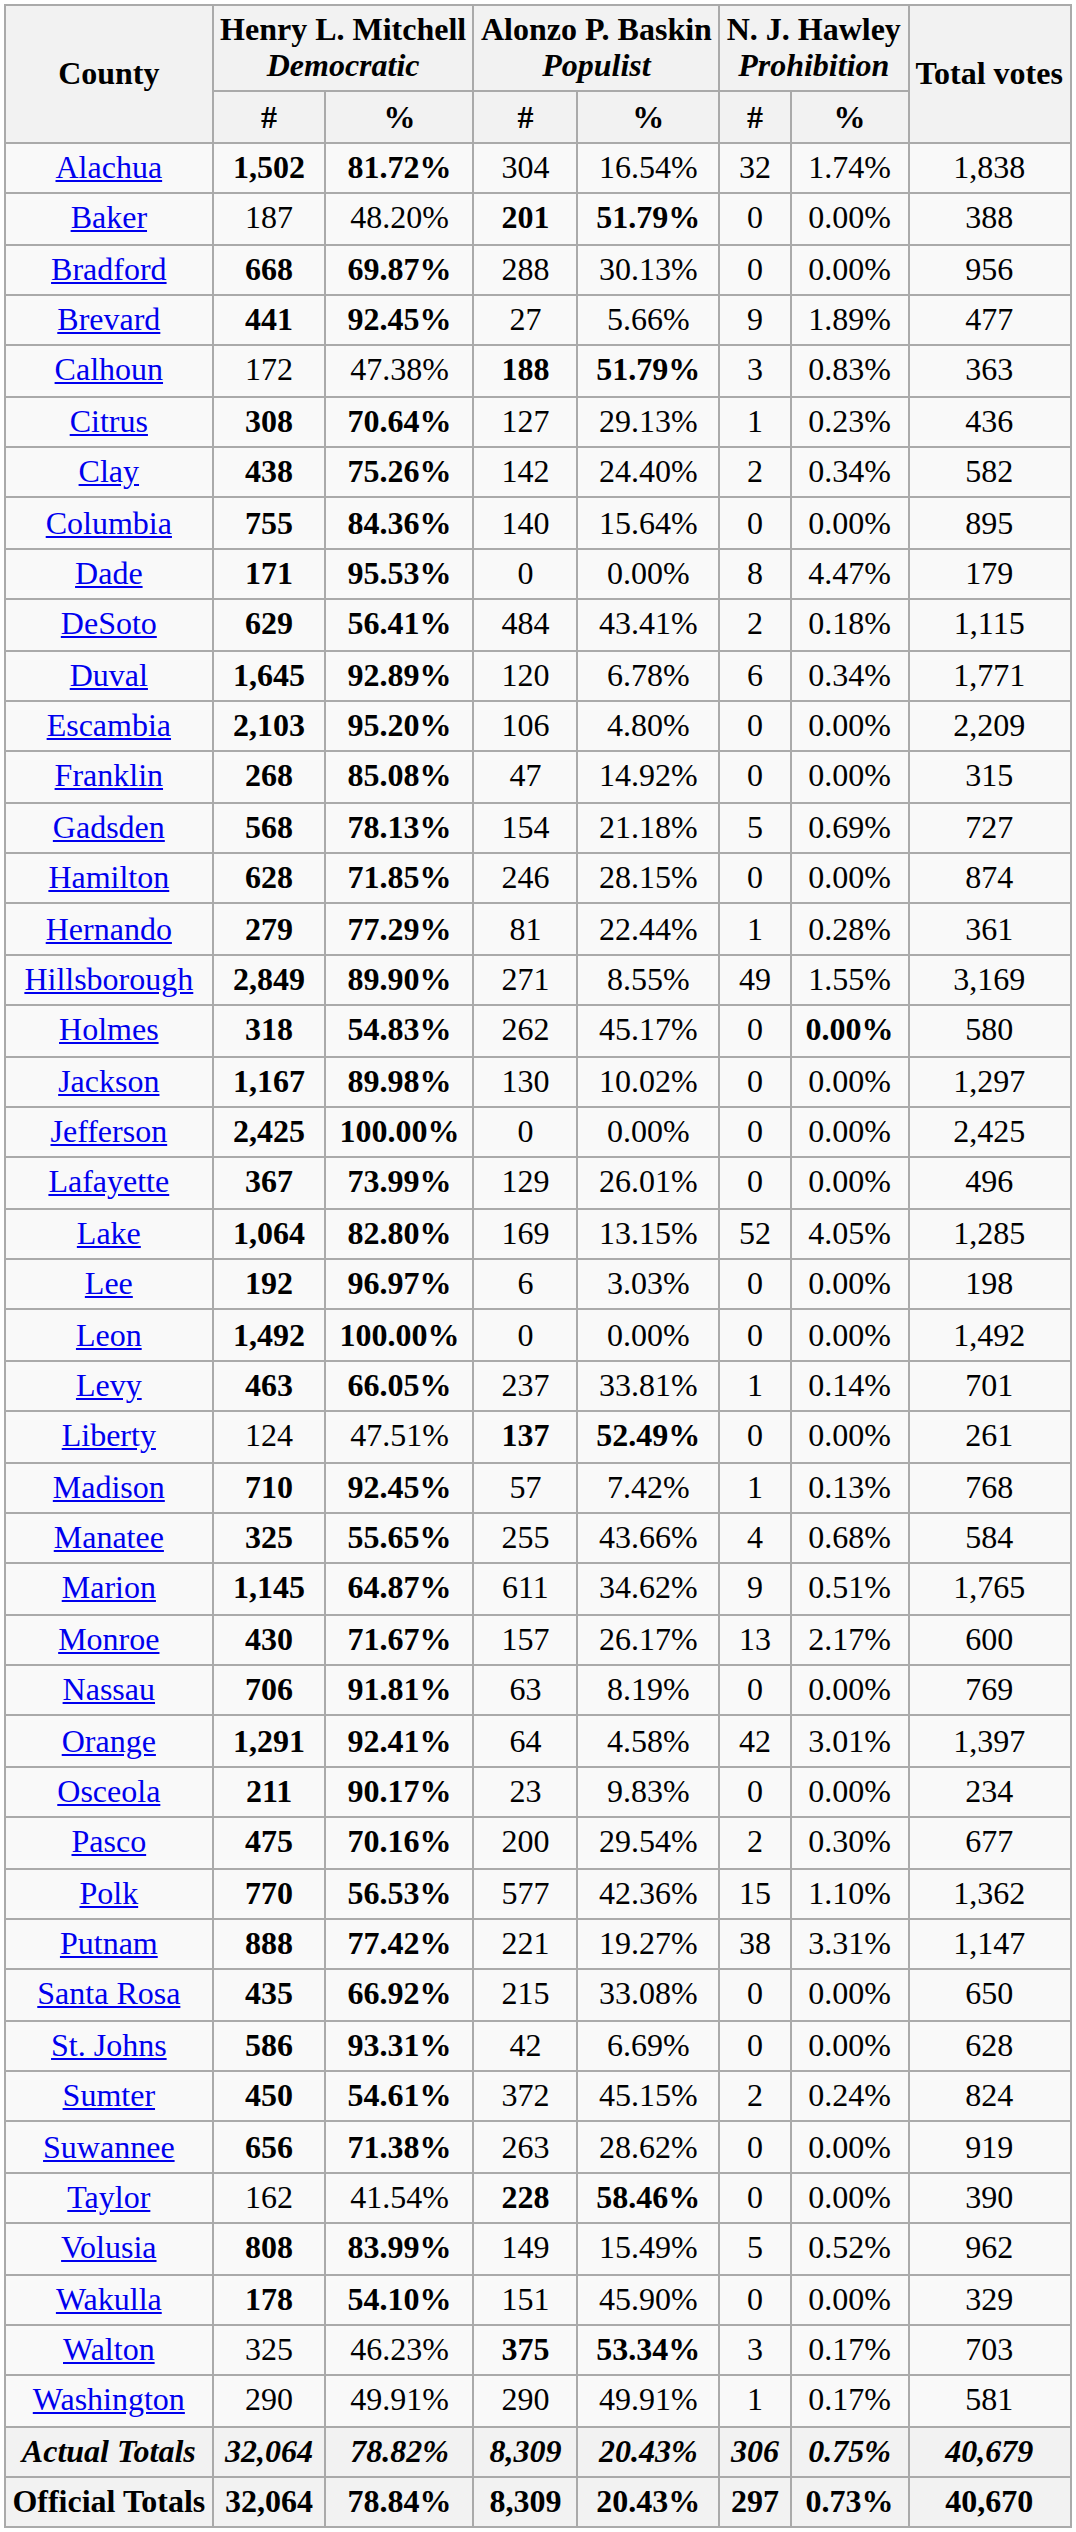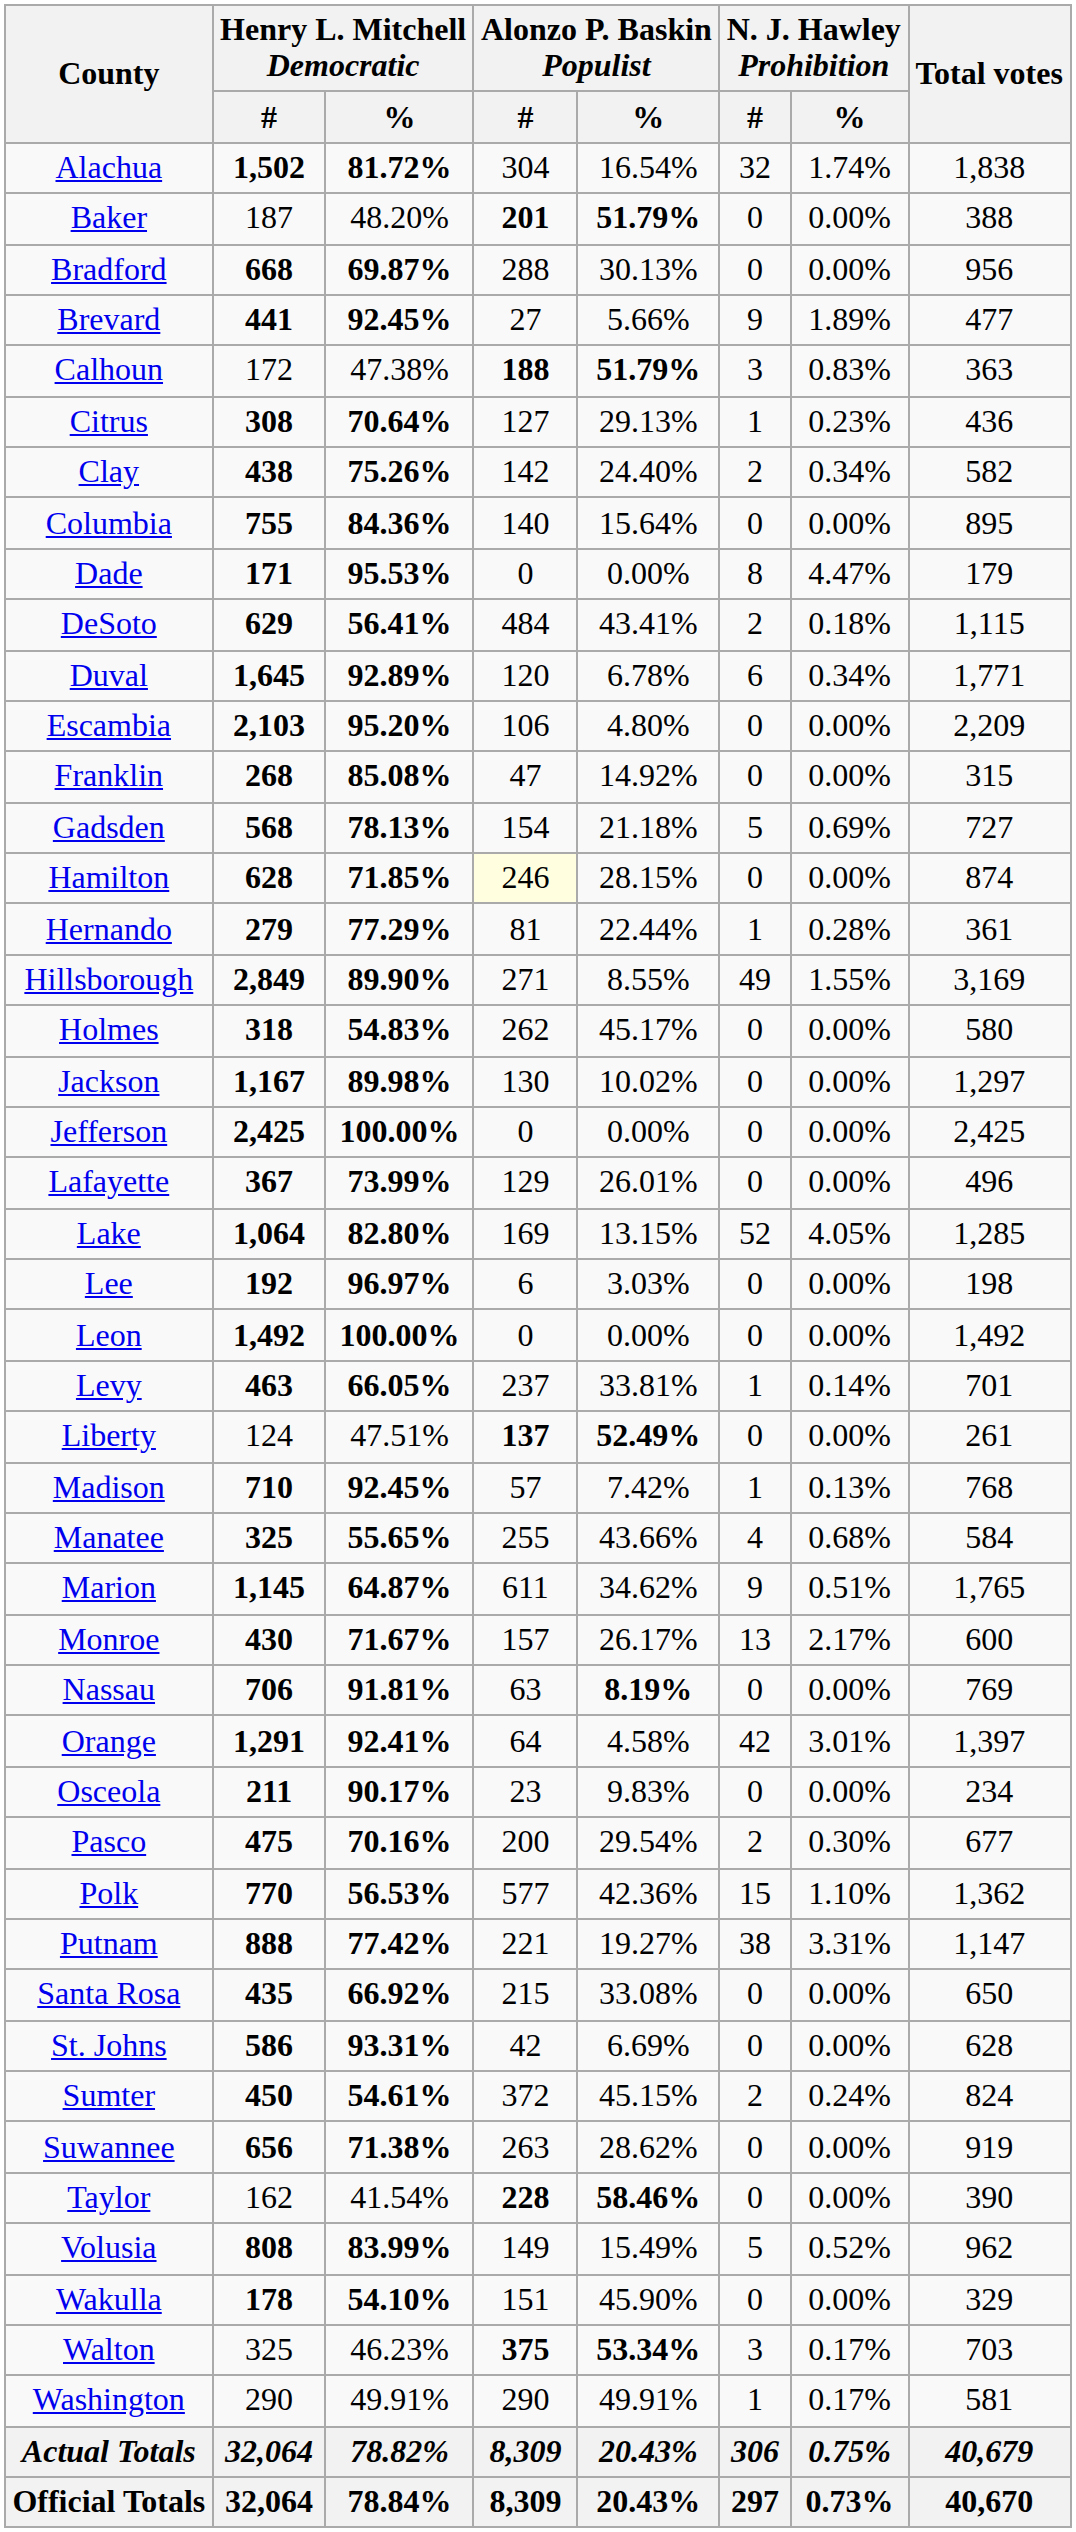(525, 877) no background -> (525, 877) lightyellow background
(850, 1030) bold -> (850, 1030) normal
(648, 1689) normal -> (648, 1689) bold
